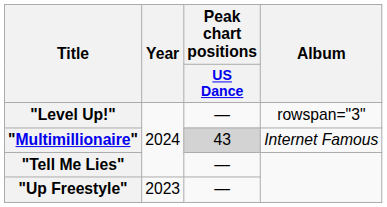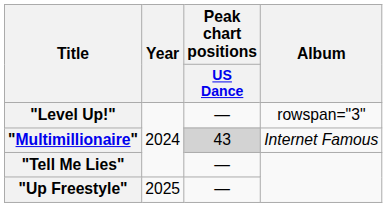(163, 189) 2023 -> (163, 189) 2025
